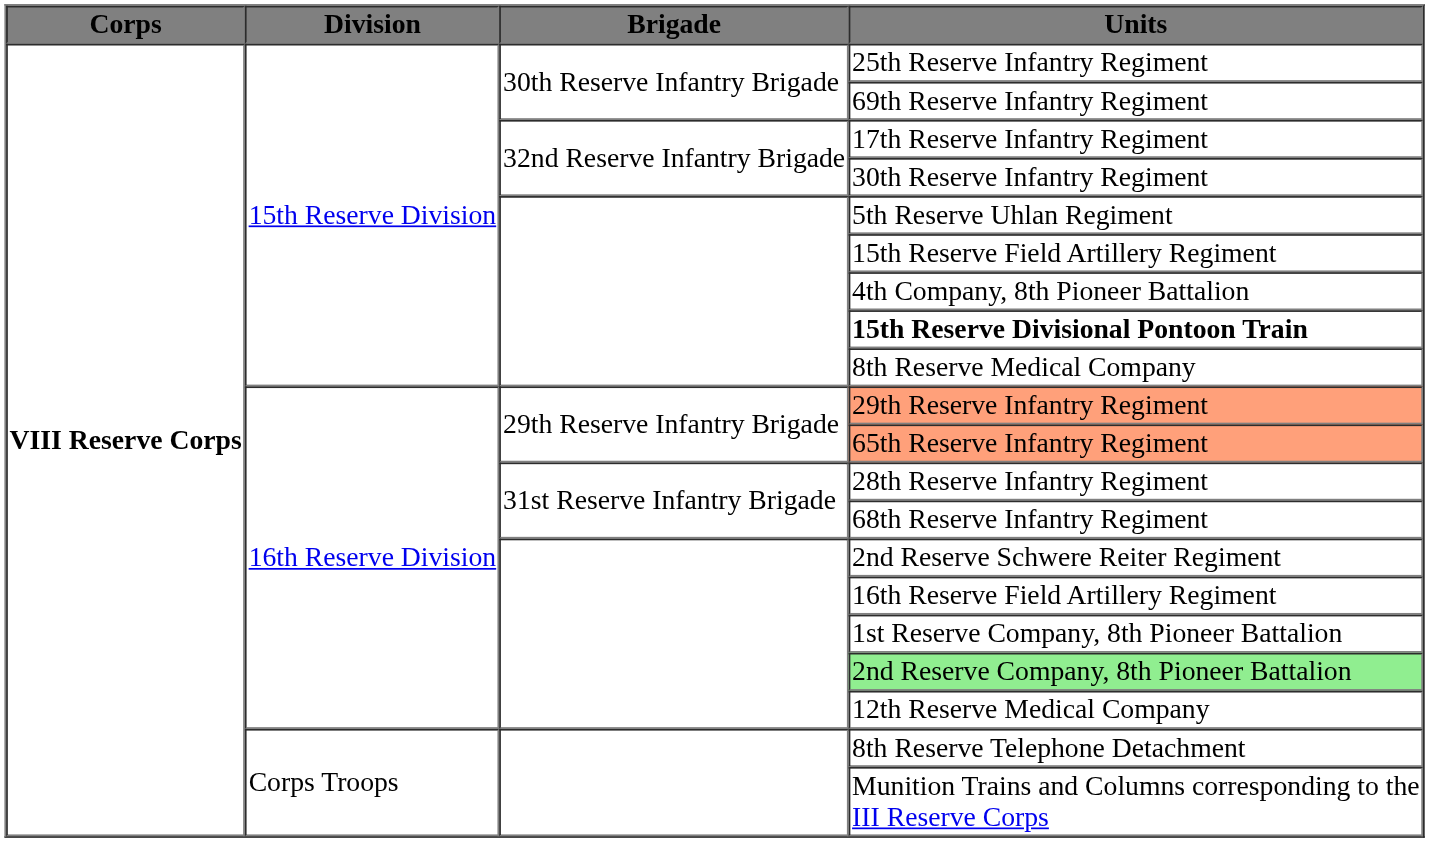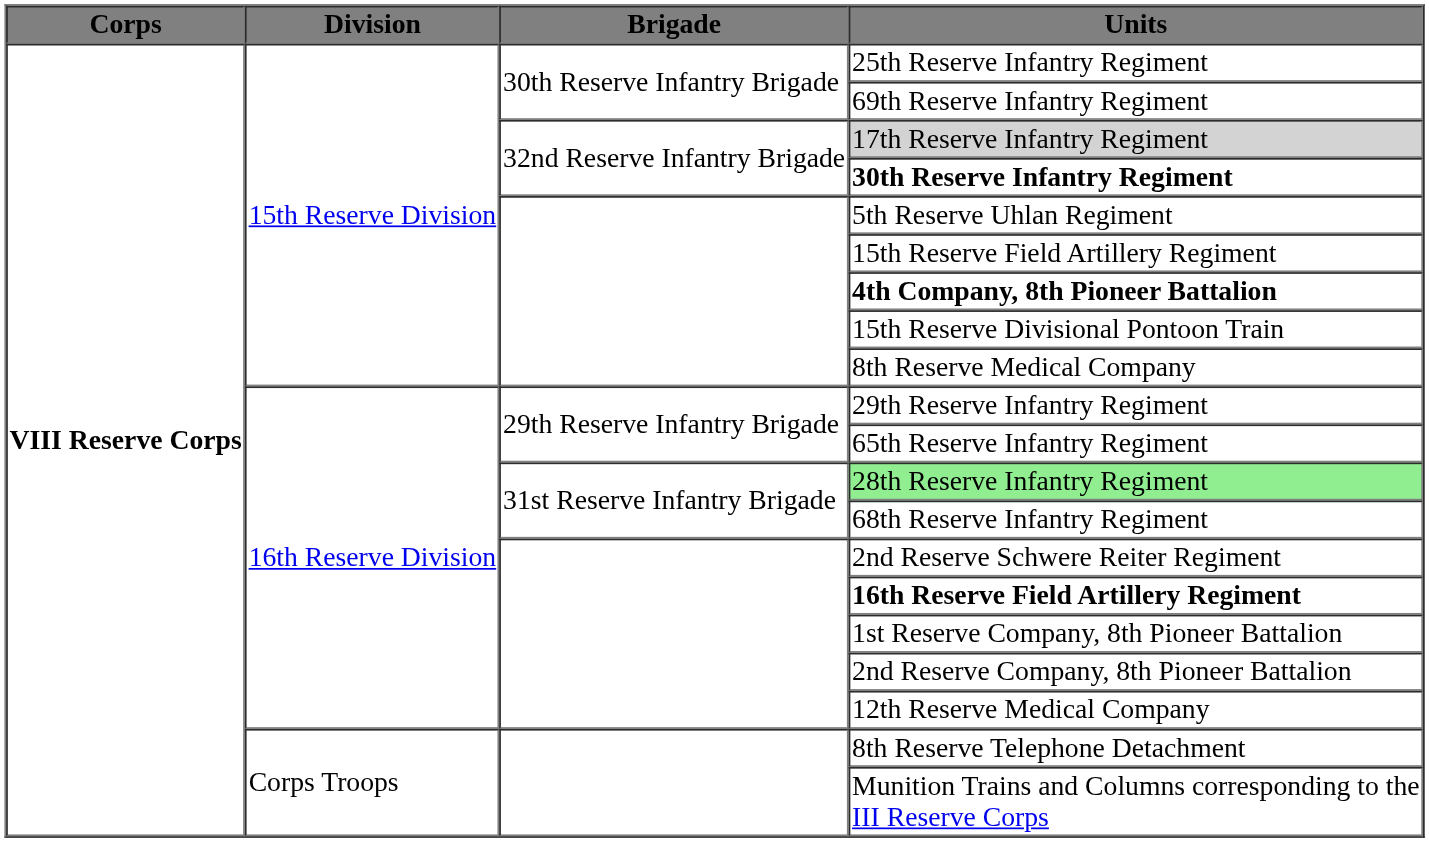(1030, 138) no background -> (1030, 138) lightgrey background
(1030, 176) normal -> (1042, 176) bold
(1051, 290) normal -> (1064, 290) bold
(1080, 328) bold -> (1068, 328) normal
(1030, 404) lightsalmon background -> (1030, 404) no background
(1030, 443) lightsalmon background -> (1030, 443) no background
(1030, 481) no background -> (1030, 481) lightgreen background
(1064, 595) normal -> (1077, 595) bold
(1102, 671) lightgreen background -> (1102, 671) no background
